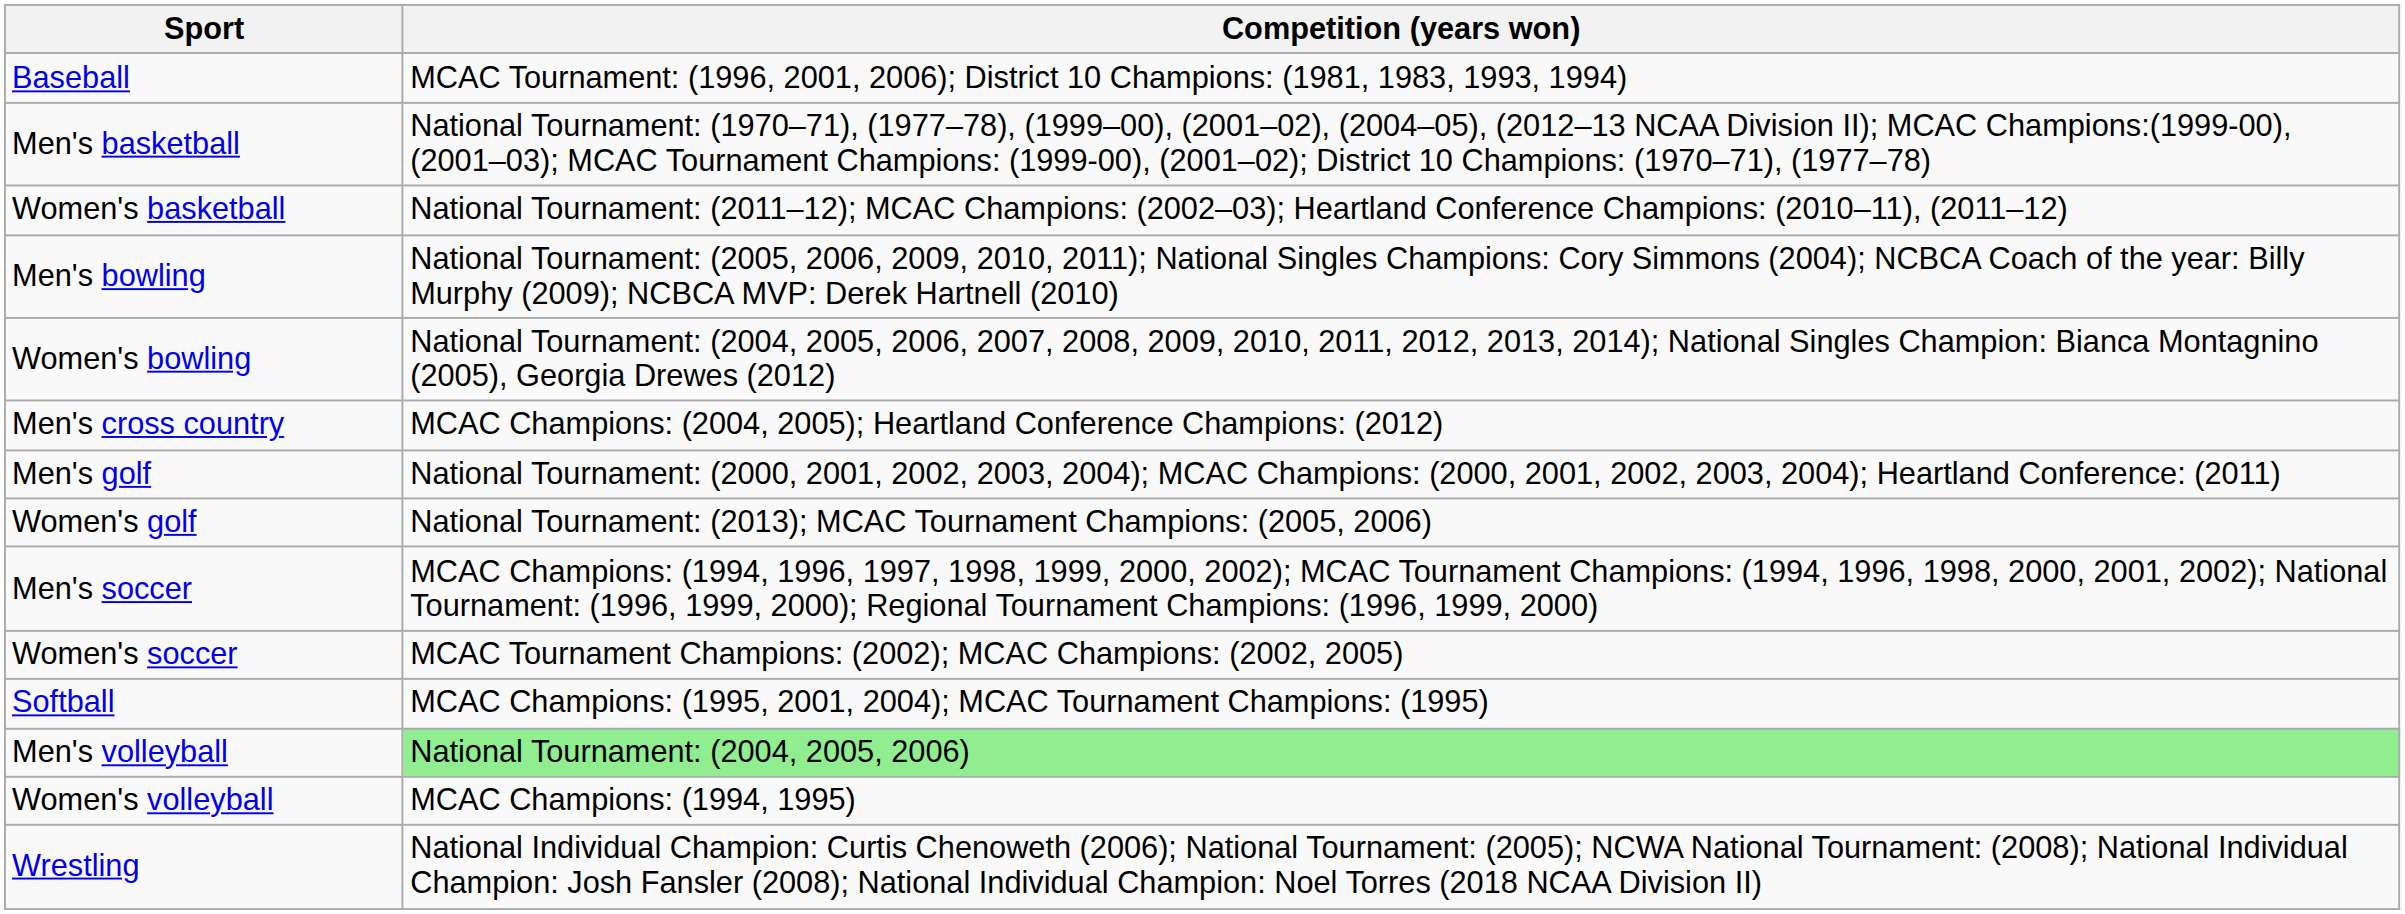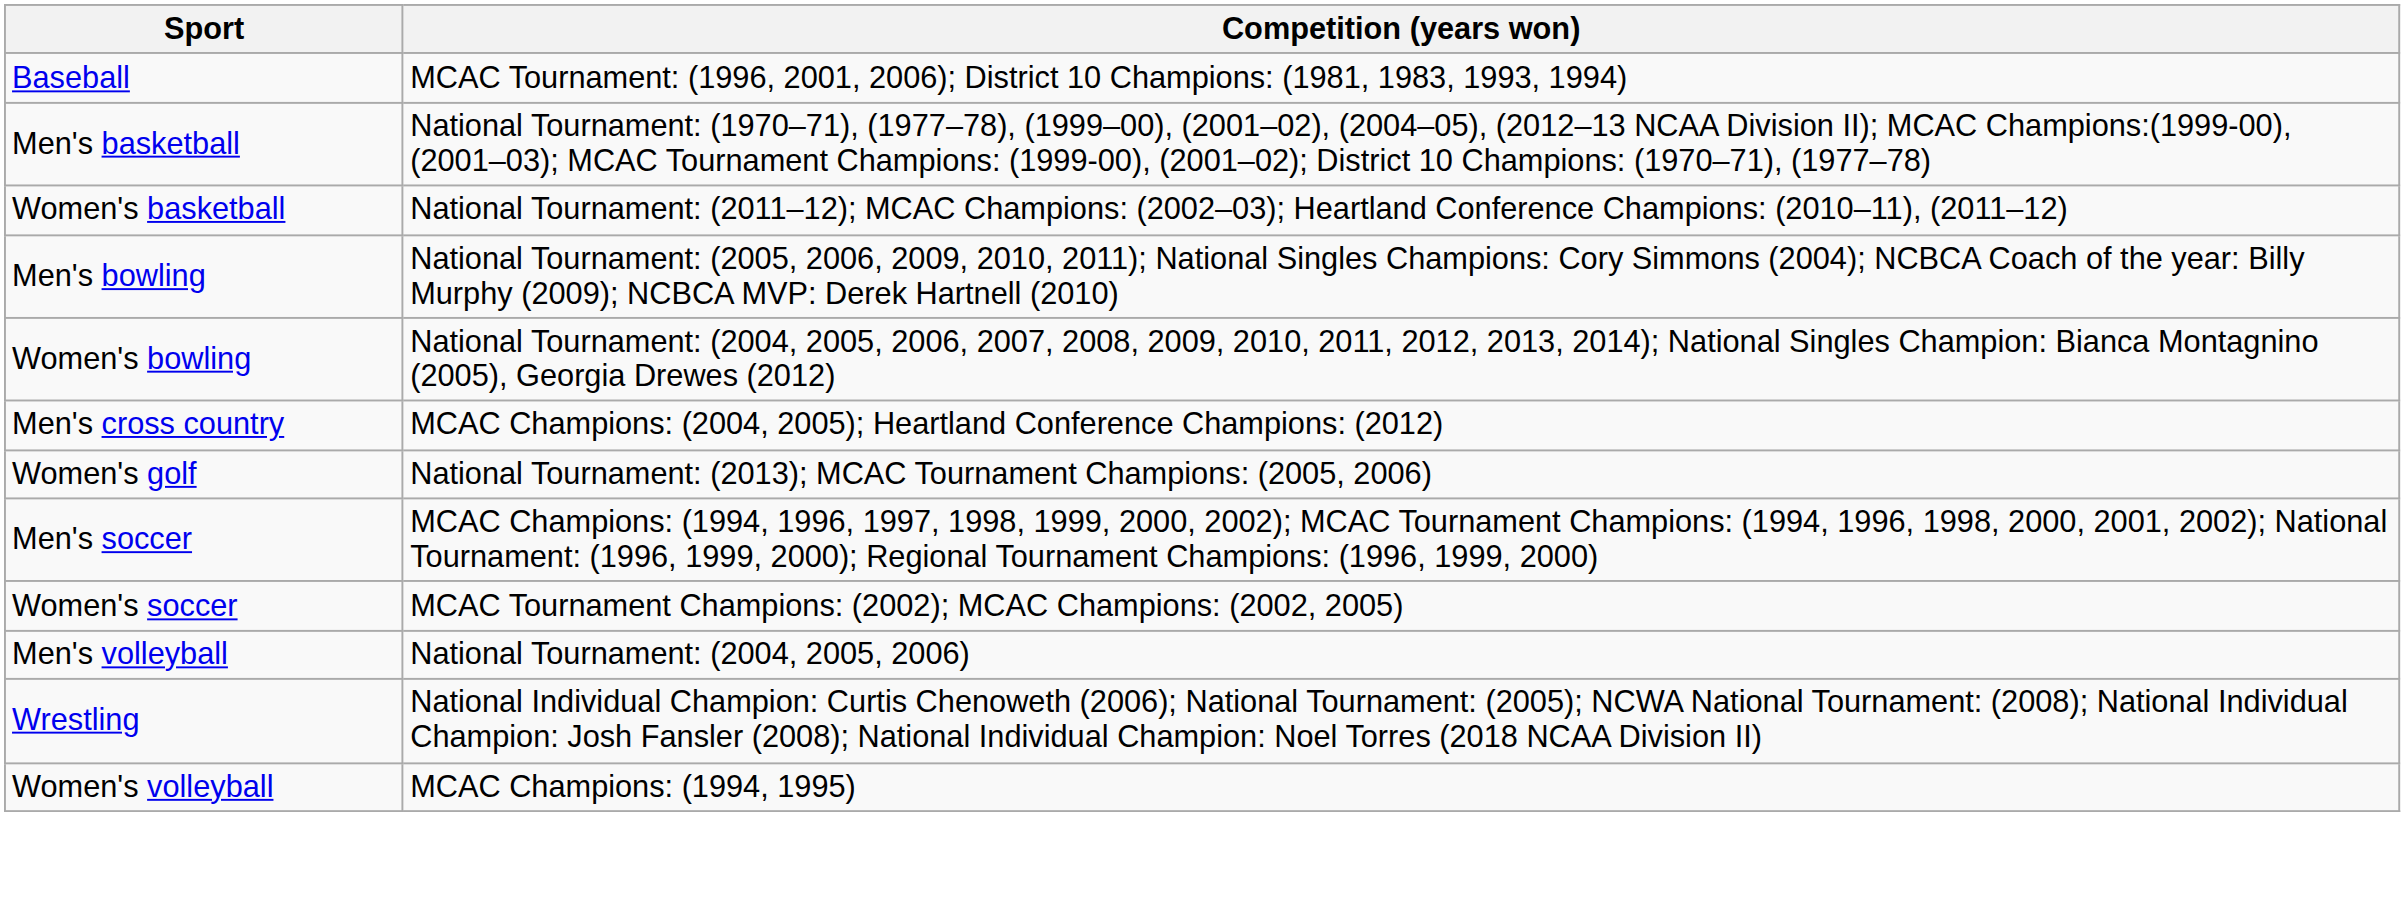- row: (82, 473)
- row: (63, 703)
(690, 751) lightgreen background -> (690, 654) no background
rows swapped: (143, 800) <-> (76, 866)
